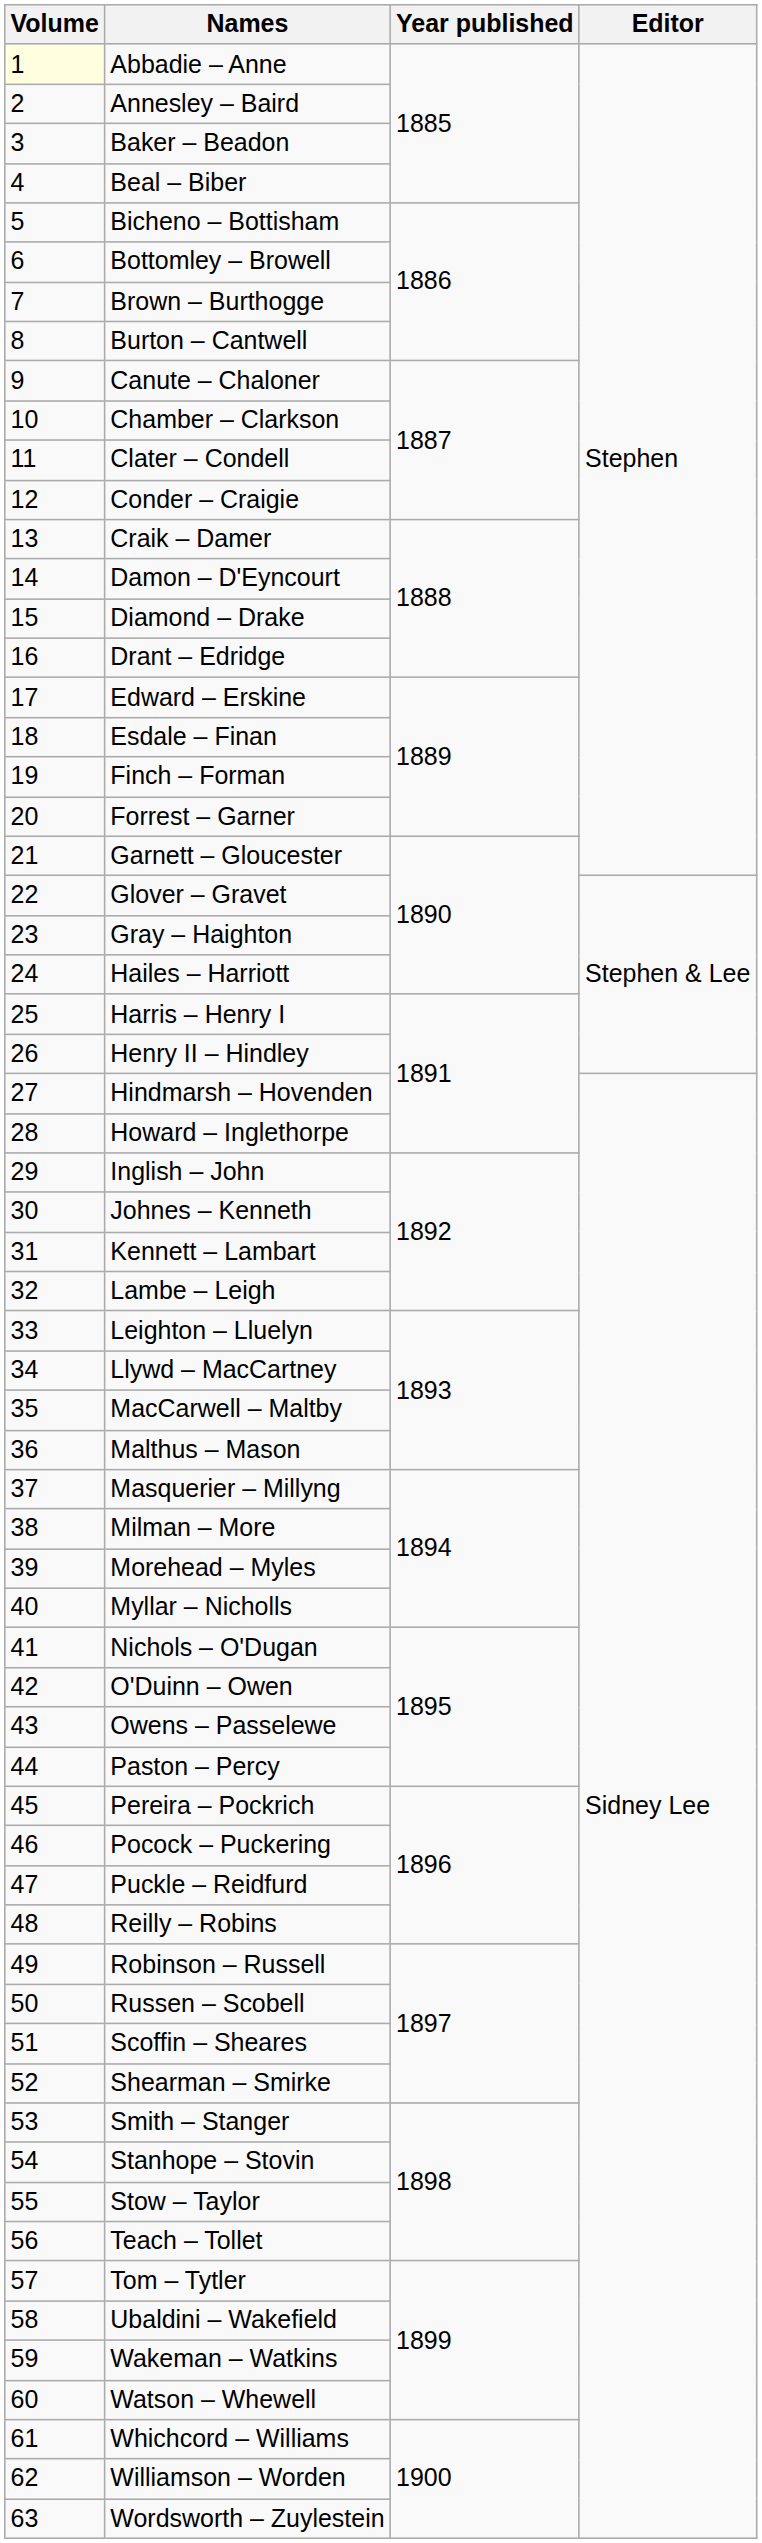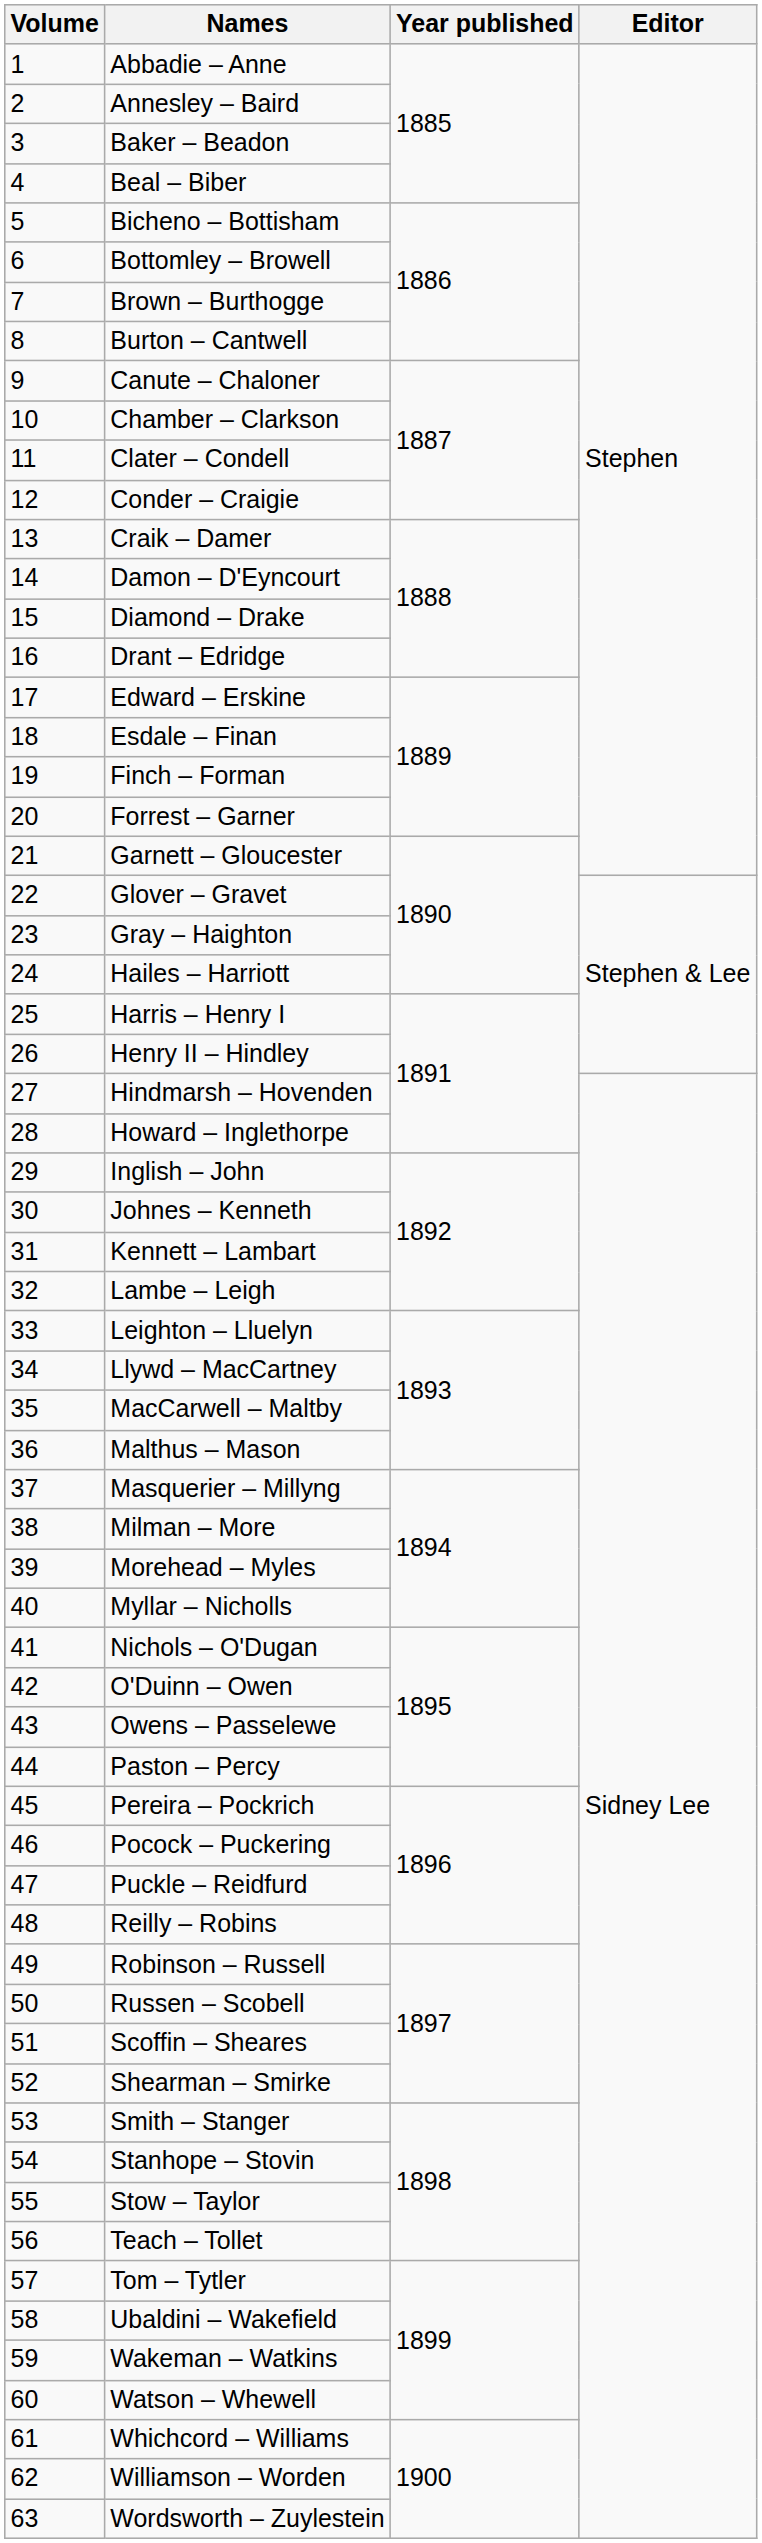(17, 63) lightyellow background -> (17, 63) no background
